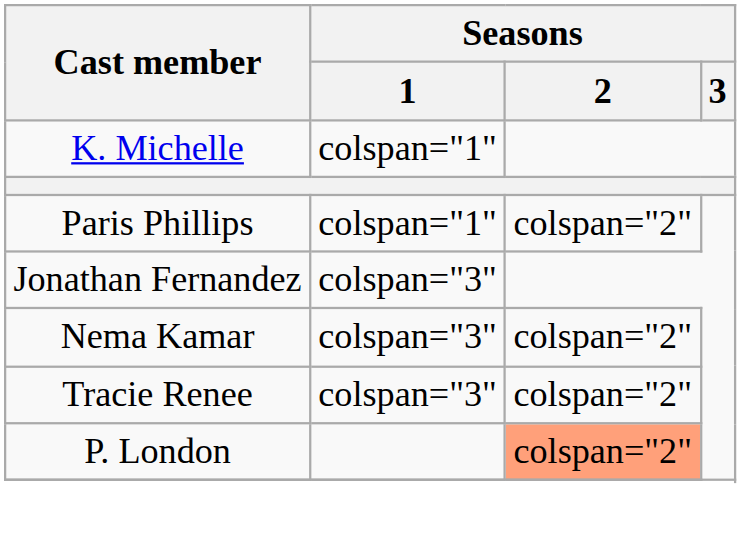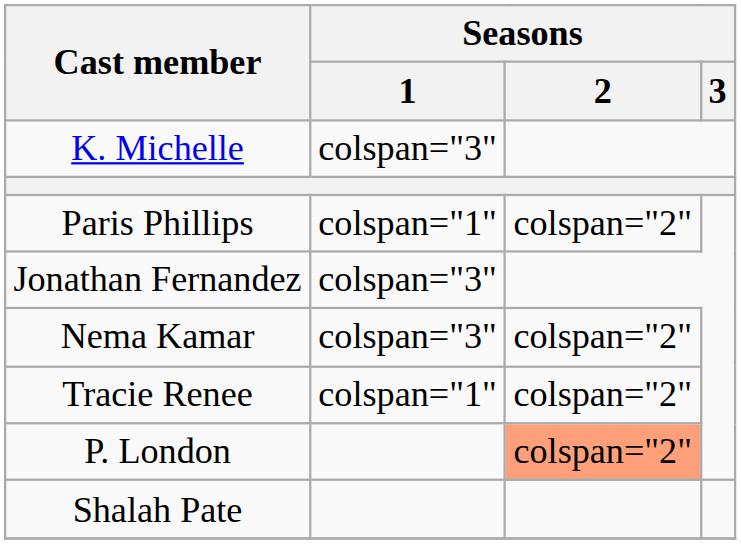(408, 147) colspan="1" -> (408, 147) colspan="3"
(408, 393) colspan="3" -> (408, 393) colspan="1"
+ row: (158, 508)
